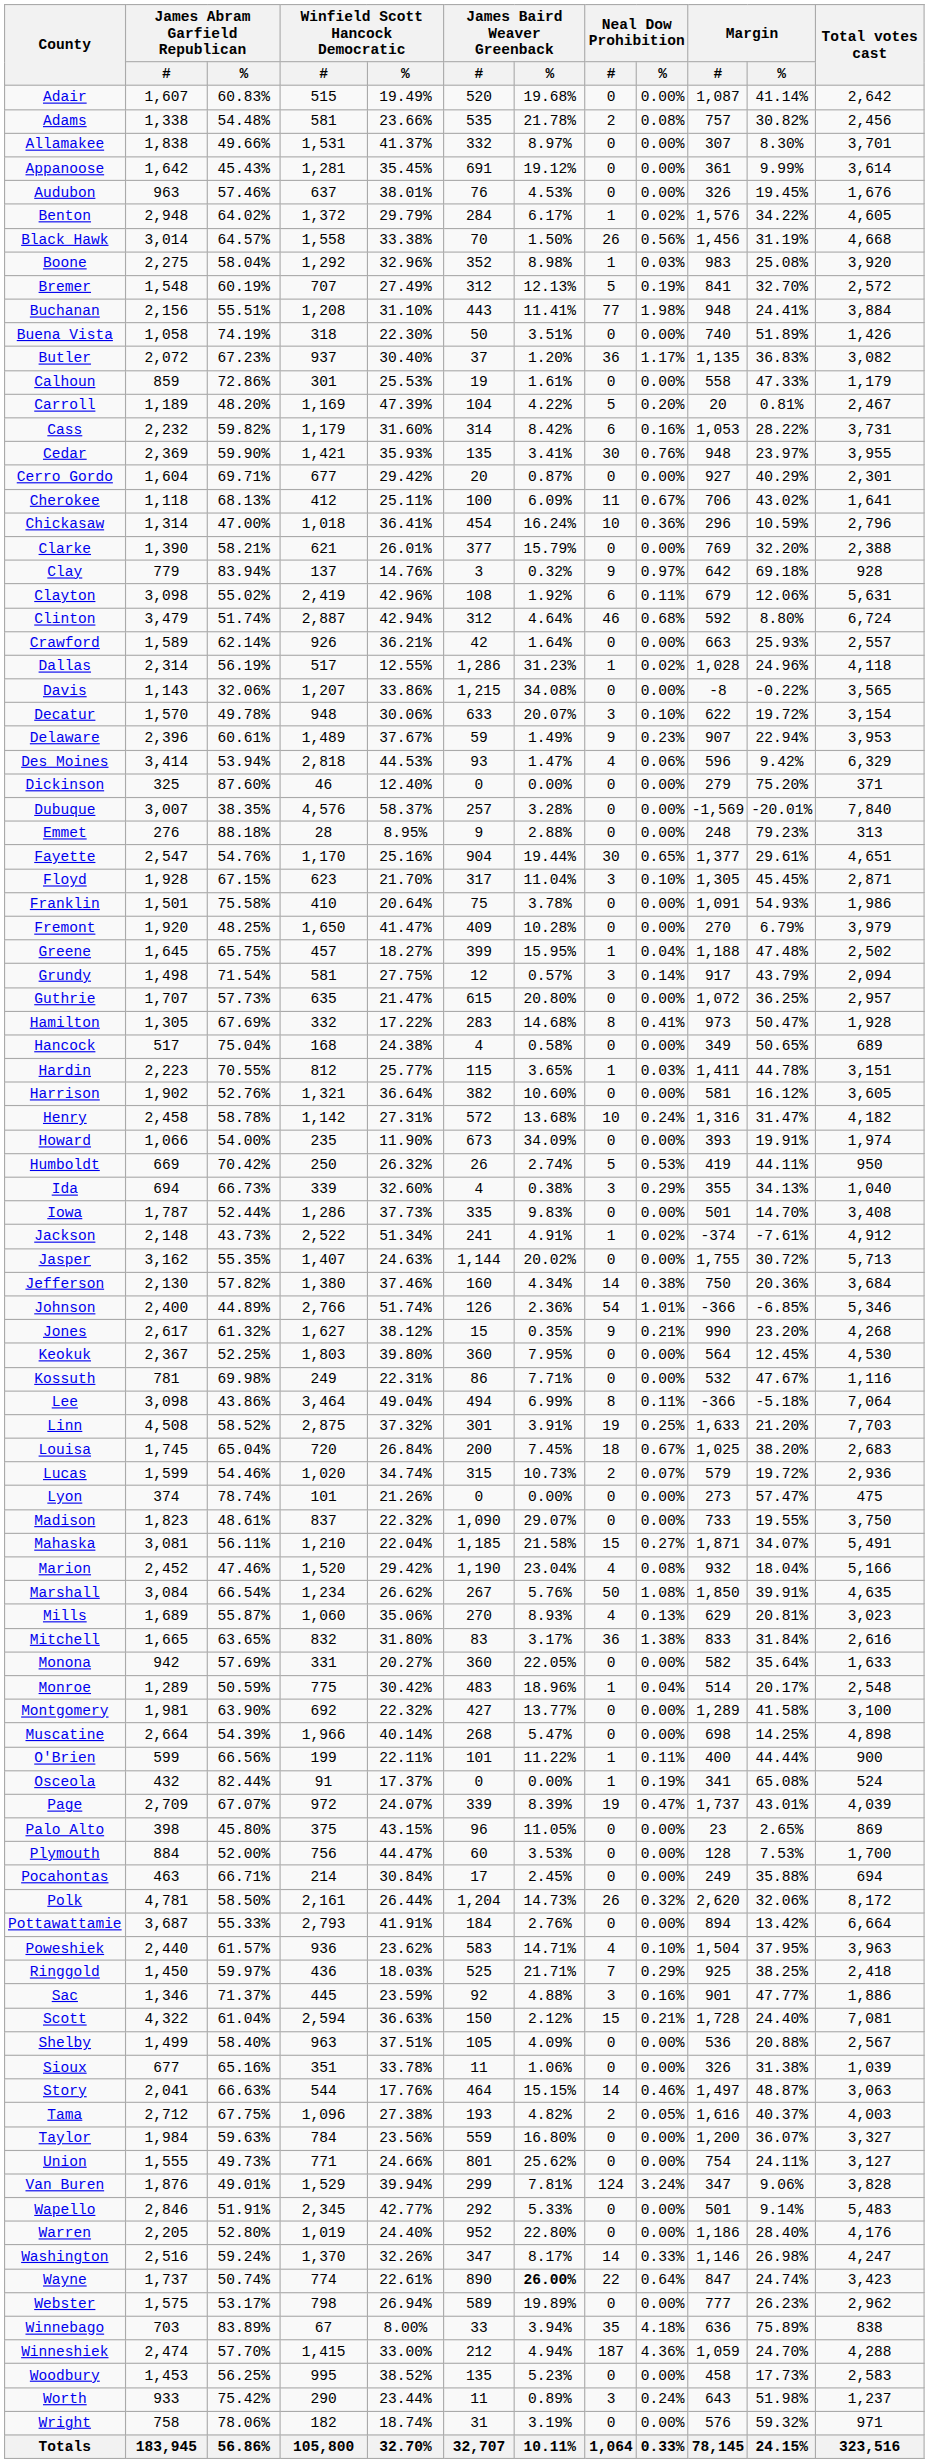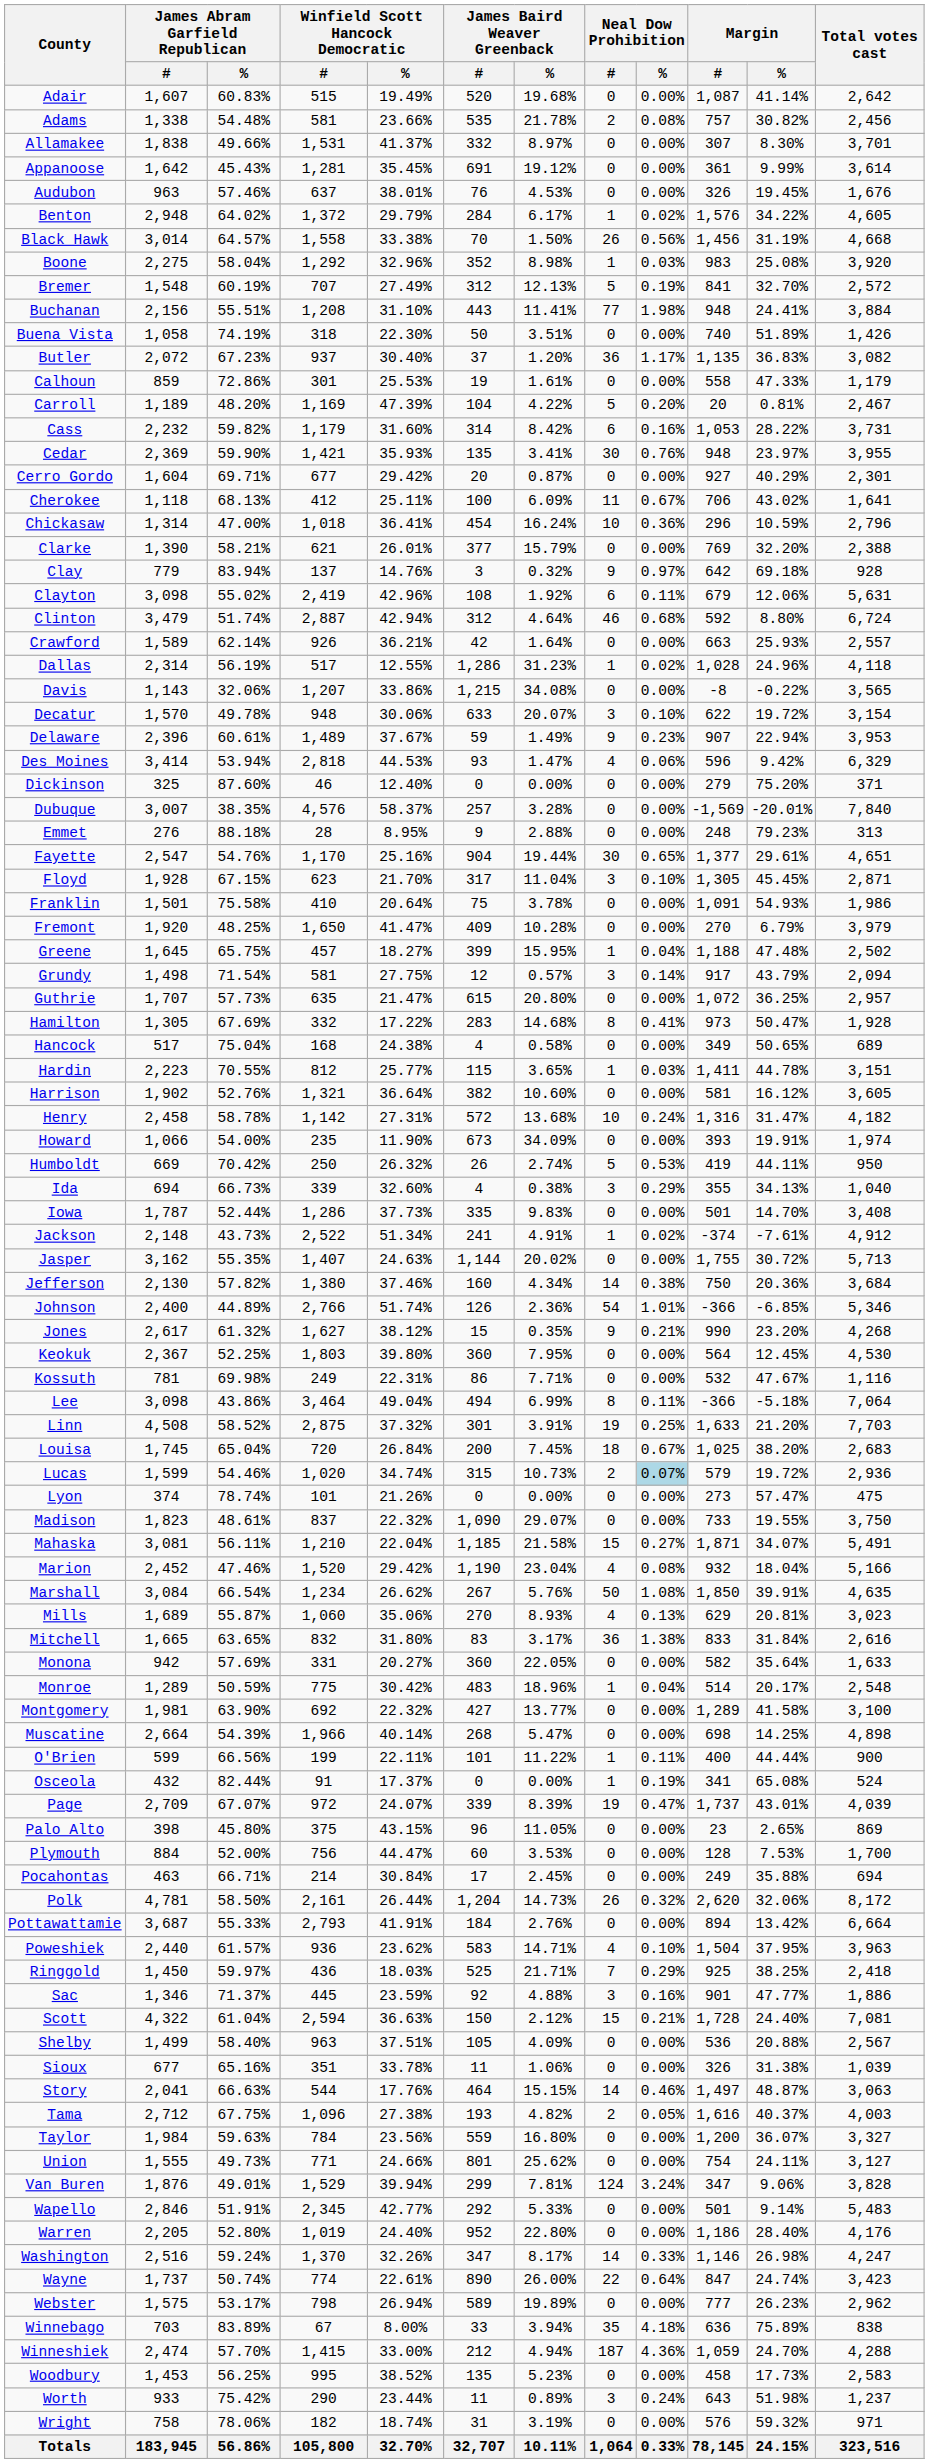(663, 1474) no background -> (663, 1474) lightblue background
(550, 2281) bold -> (550, 2281) normal
